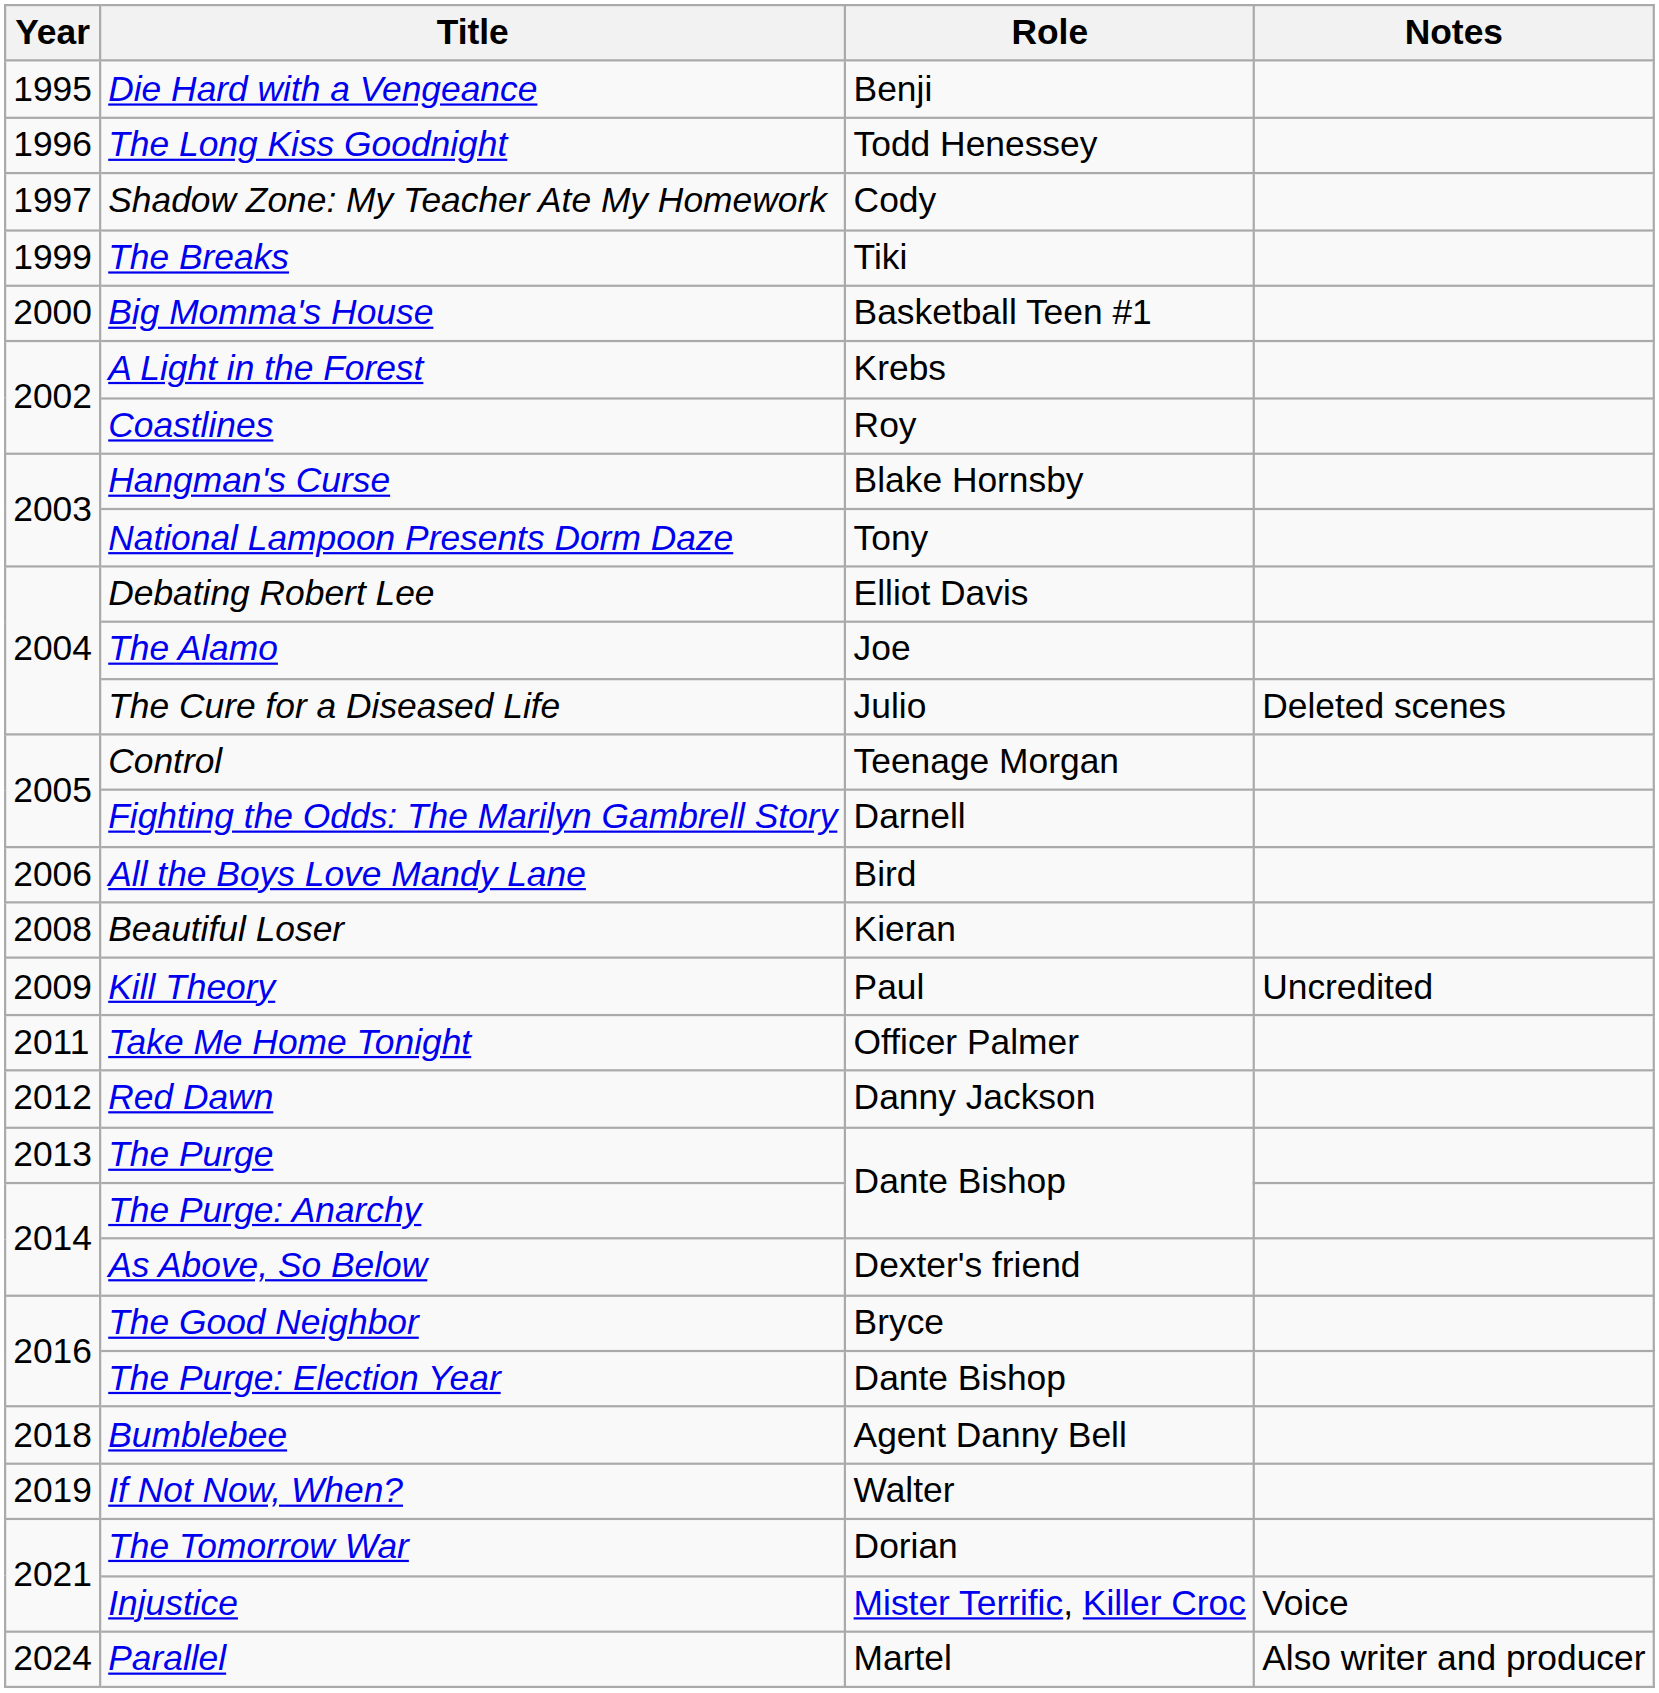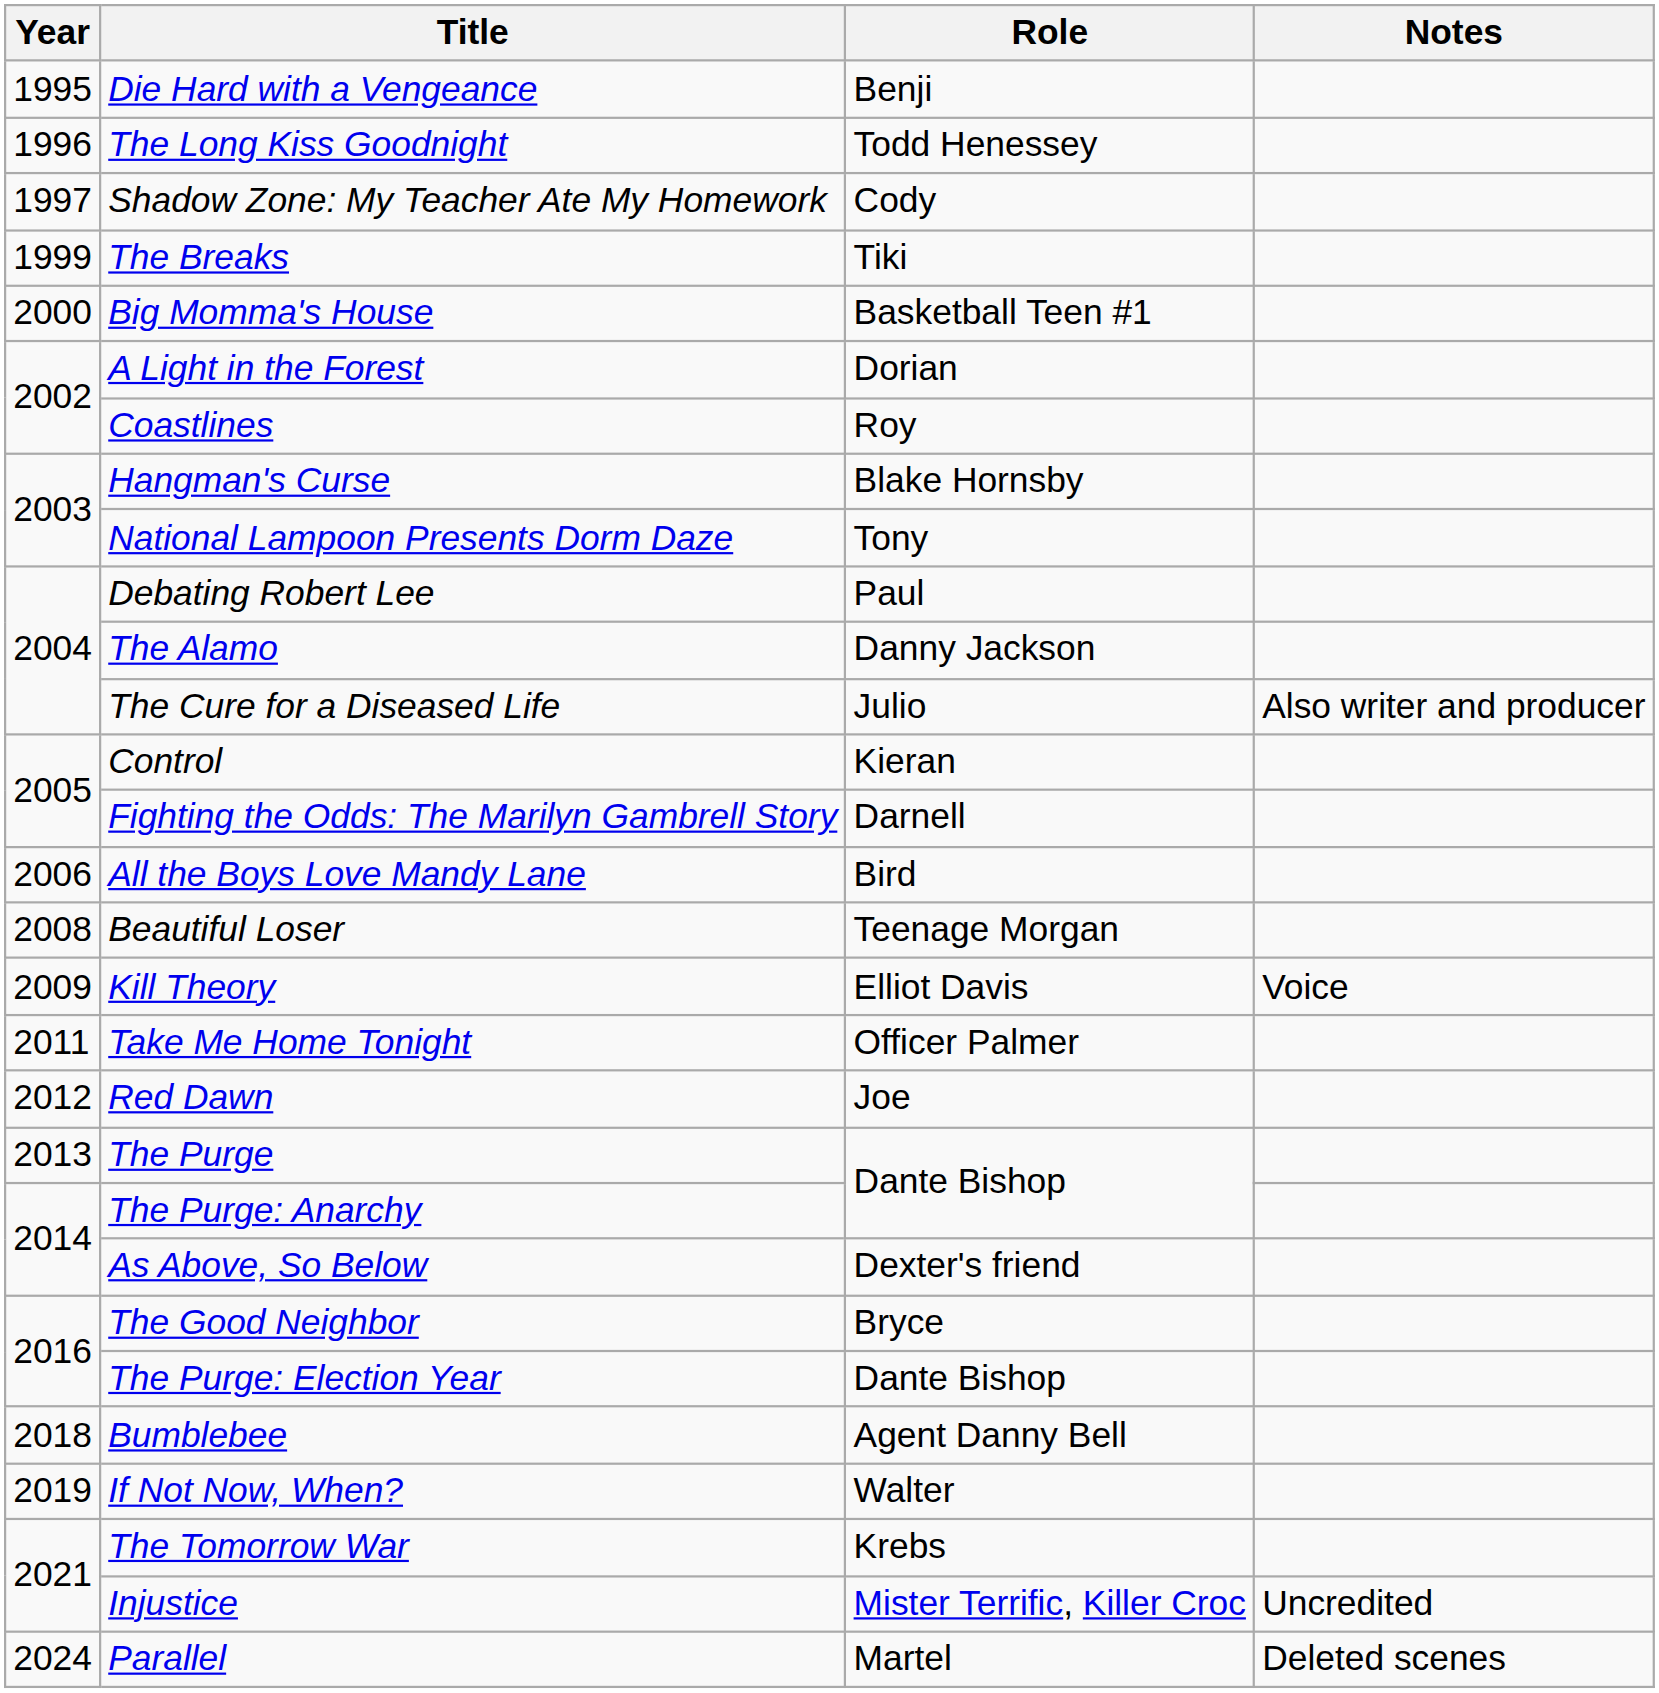(900, 369) Krebs -> (906, 369) Dorian
(941, 593) Elliot Davis -> (889, 593) Paul
(882, 649) Joe -> (974, 649) Danny Jackson
(1384, 705) Deleted scenes -> (1454, 705) Also writer and producer
(986, 761) Teenage Morgan -> (905, 761) Kieran
(905, 929) Kieran -> (986, 929) Teenage Morgan
(889, 985) Paul -> (941, 985) Elliot Davis
(1348, 985) Uncredited -> (1305, 985) Voice
(974, 1098) Danny Jackson -> (882, 1098) Joe
(906, 1546) Dorian -> (900, 1546) Krebs
(1305, 1602) Voice -> (1348, 1602) Uncredited
(1454, 1658) Also writer and producer -> (1384, 1658) Deleted scenes
